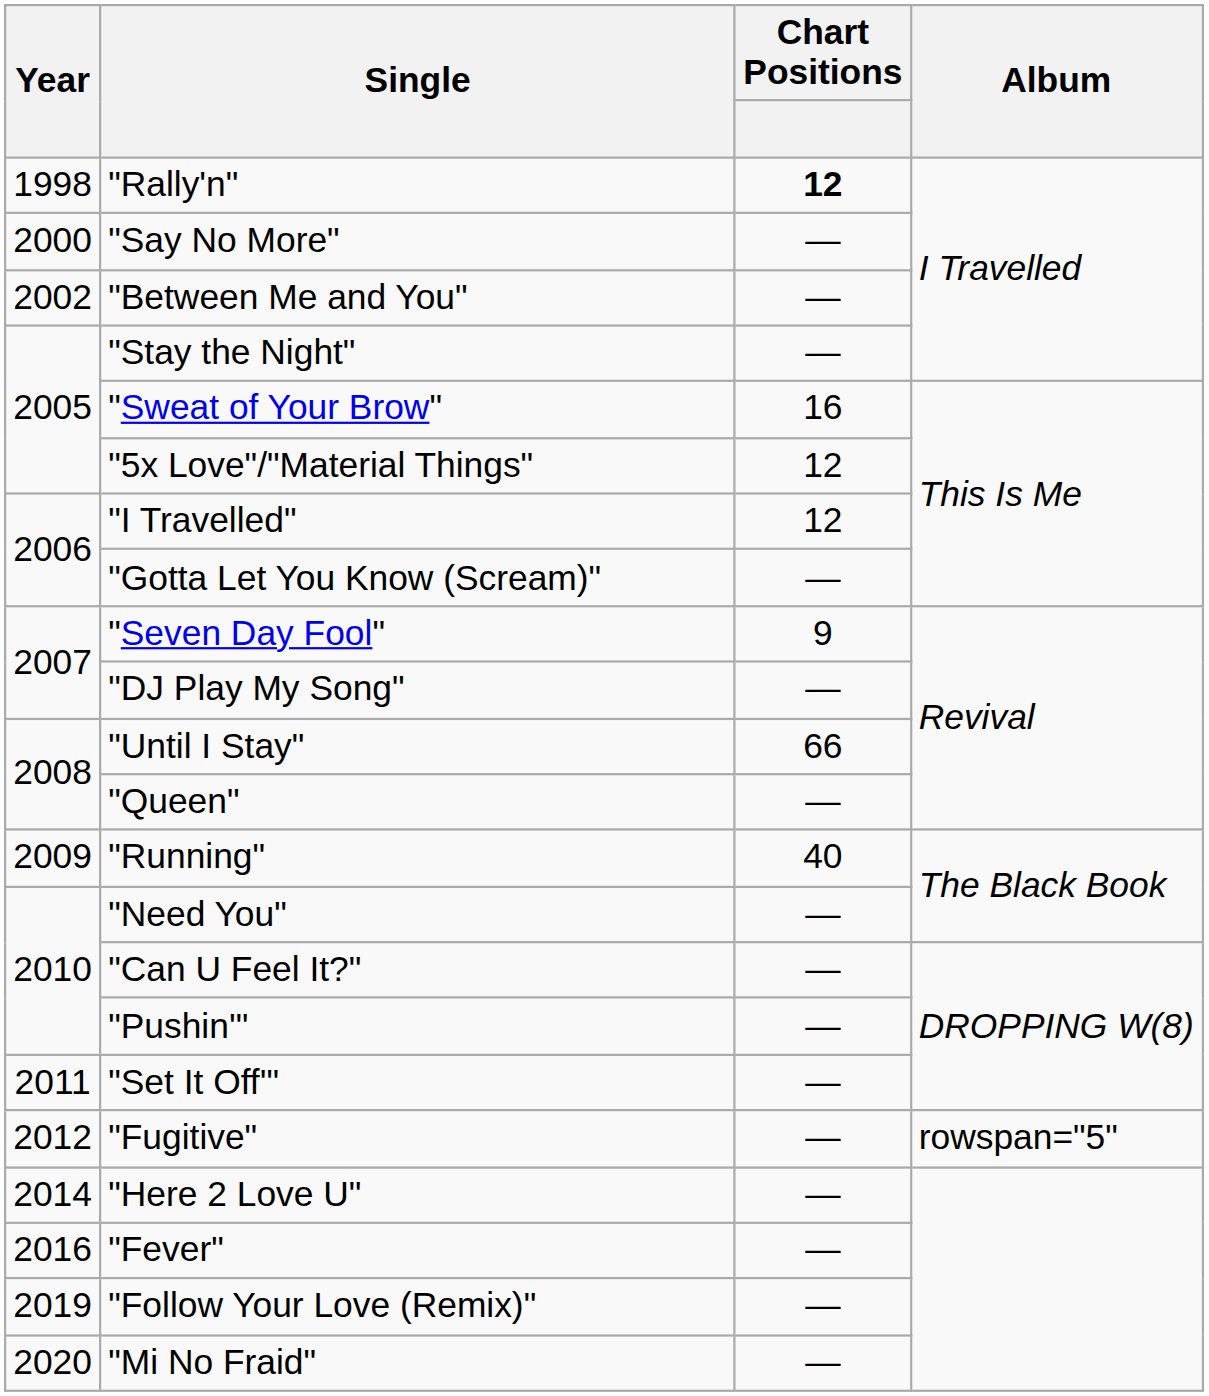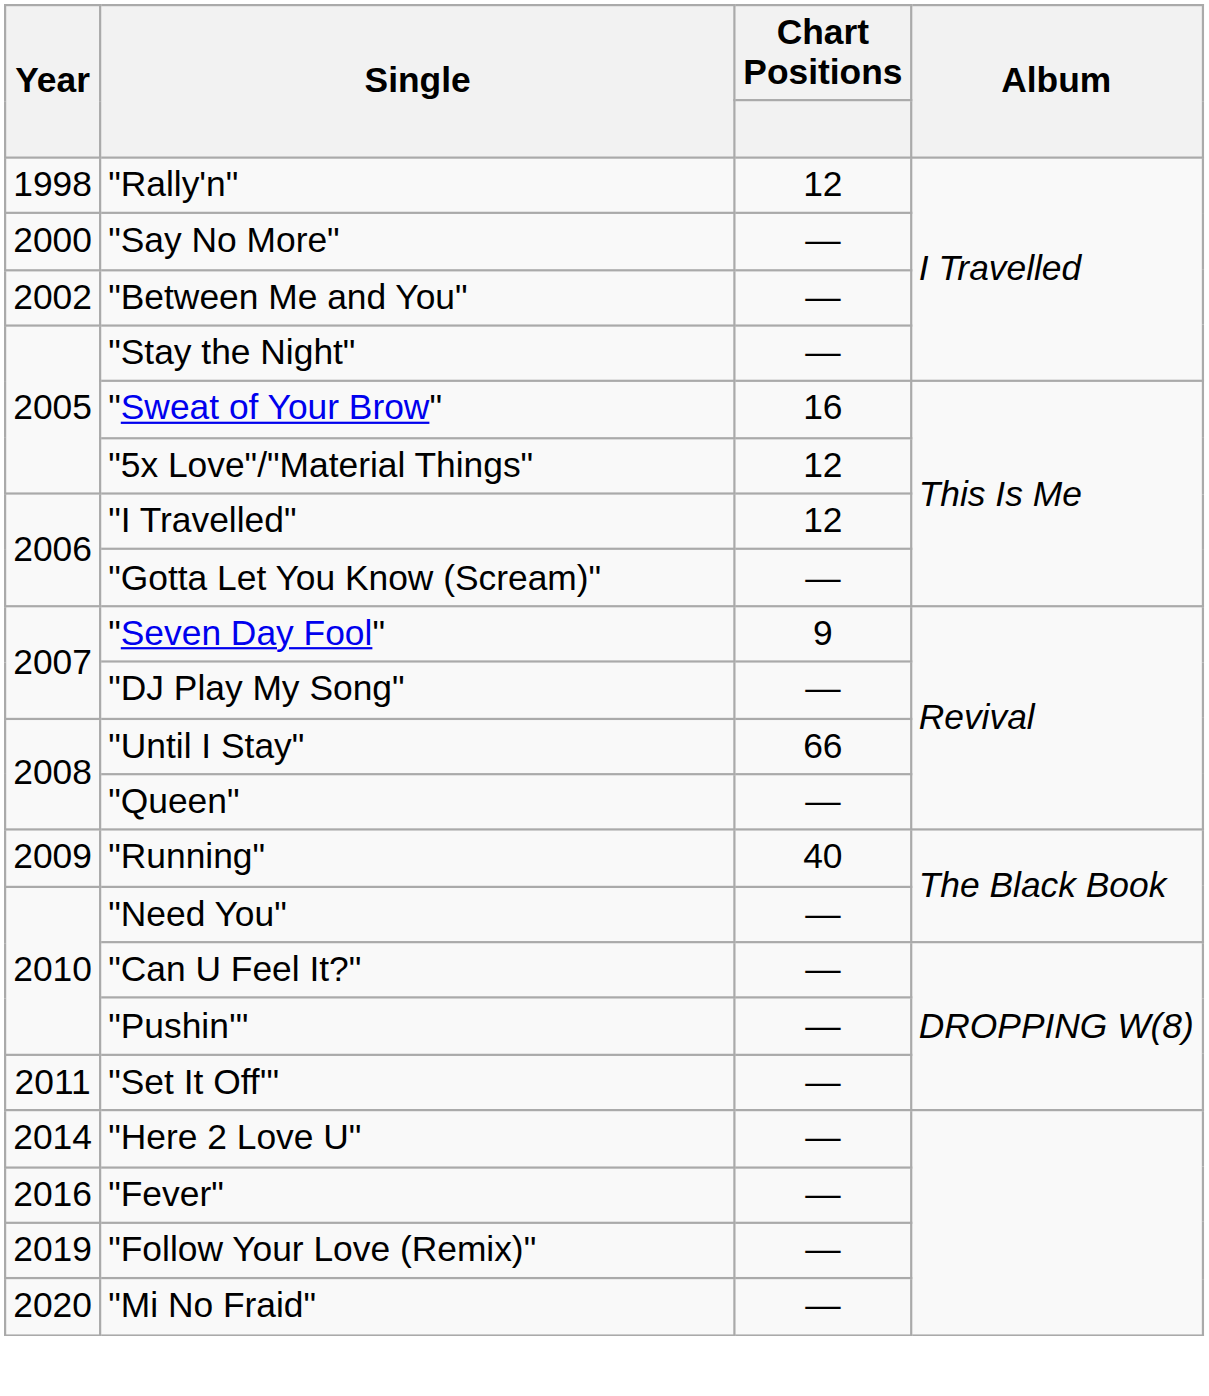(823, 184) bold -> (823, 184) normal
- row: (183, 1137)
